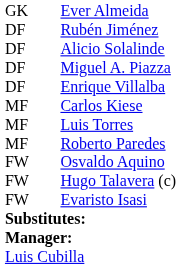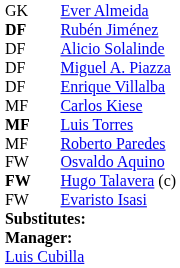(15, 30) normal -> (16, 30) bold
(16, 124) normal -> (17, 124) bold
(17, 181) normal -> (18, 181) bold
